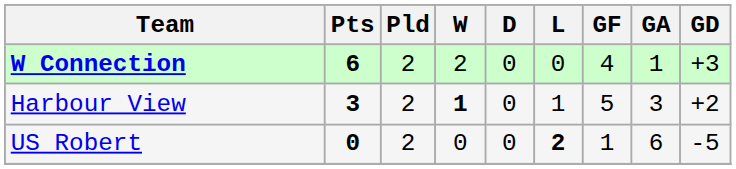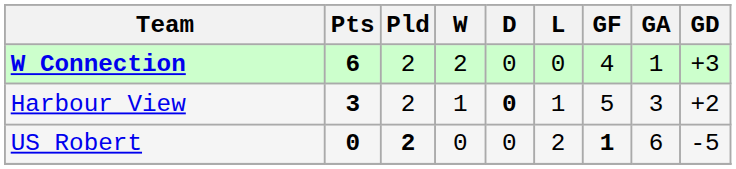(460, 104) bold -> (460, 104) normal
(509, 104) normal -> (509, 104) bold
(408, 144) normal -> (408, 144) bold
(558, 144) bold -> (558, 144) normal
(607, 144) normal -> (607, 144) bold
